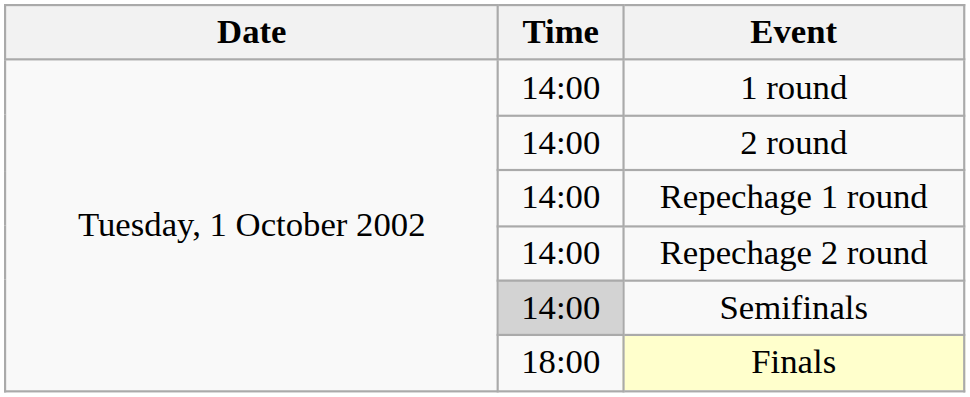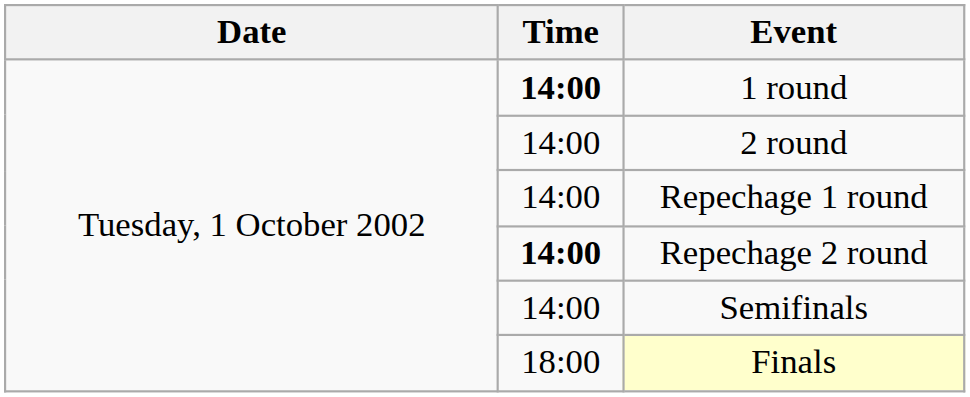(561, 87) normal -> (561, 87) bold
(561, 252) normal -> (561, 252) bold
(561, 307) lightgrey background -> (561, 307) no background
